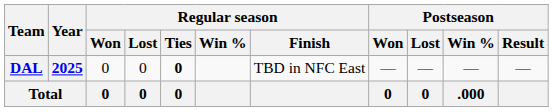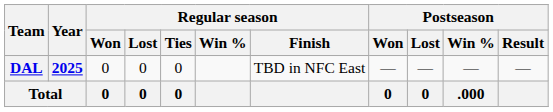(178, 68) bold -> (178, 68) normal
